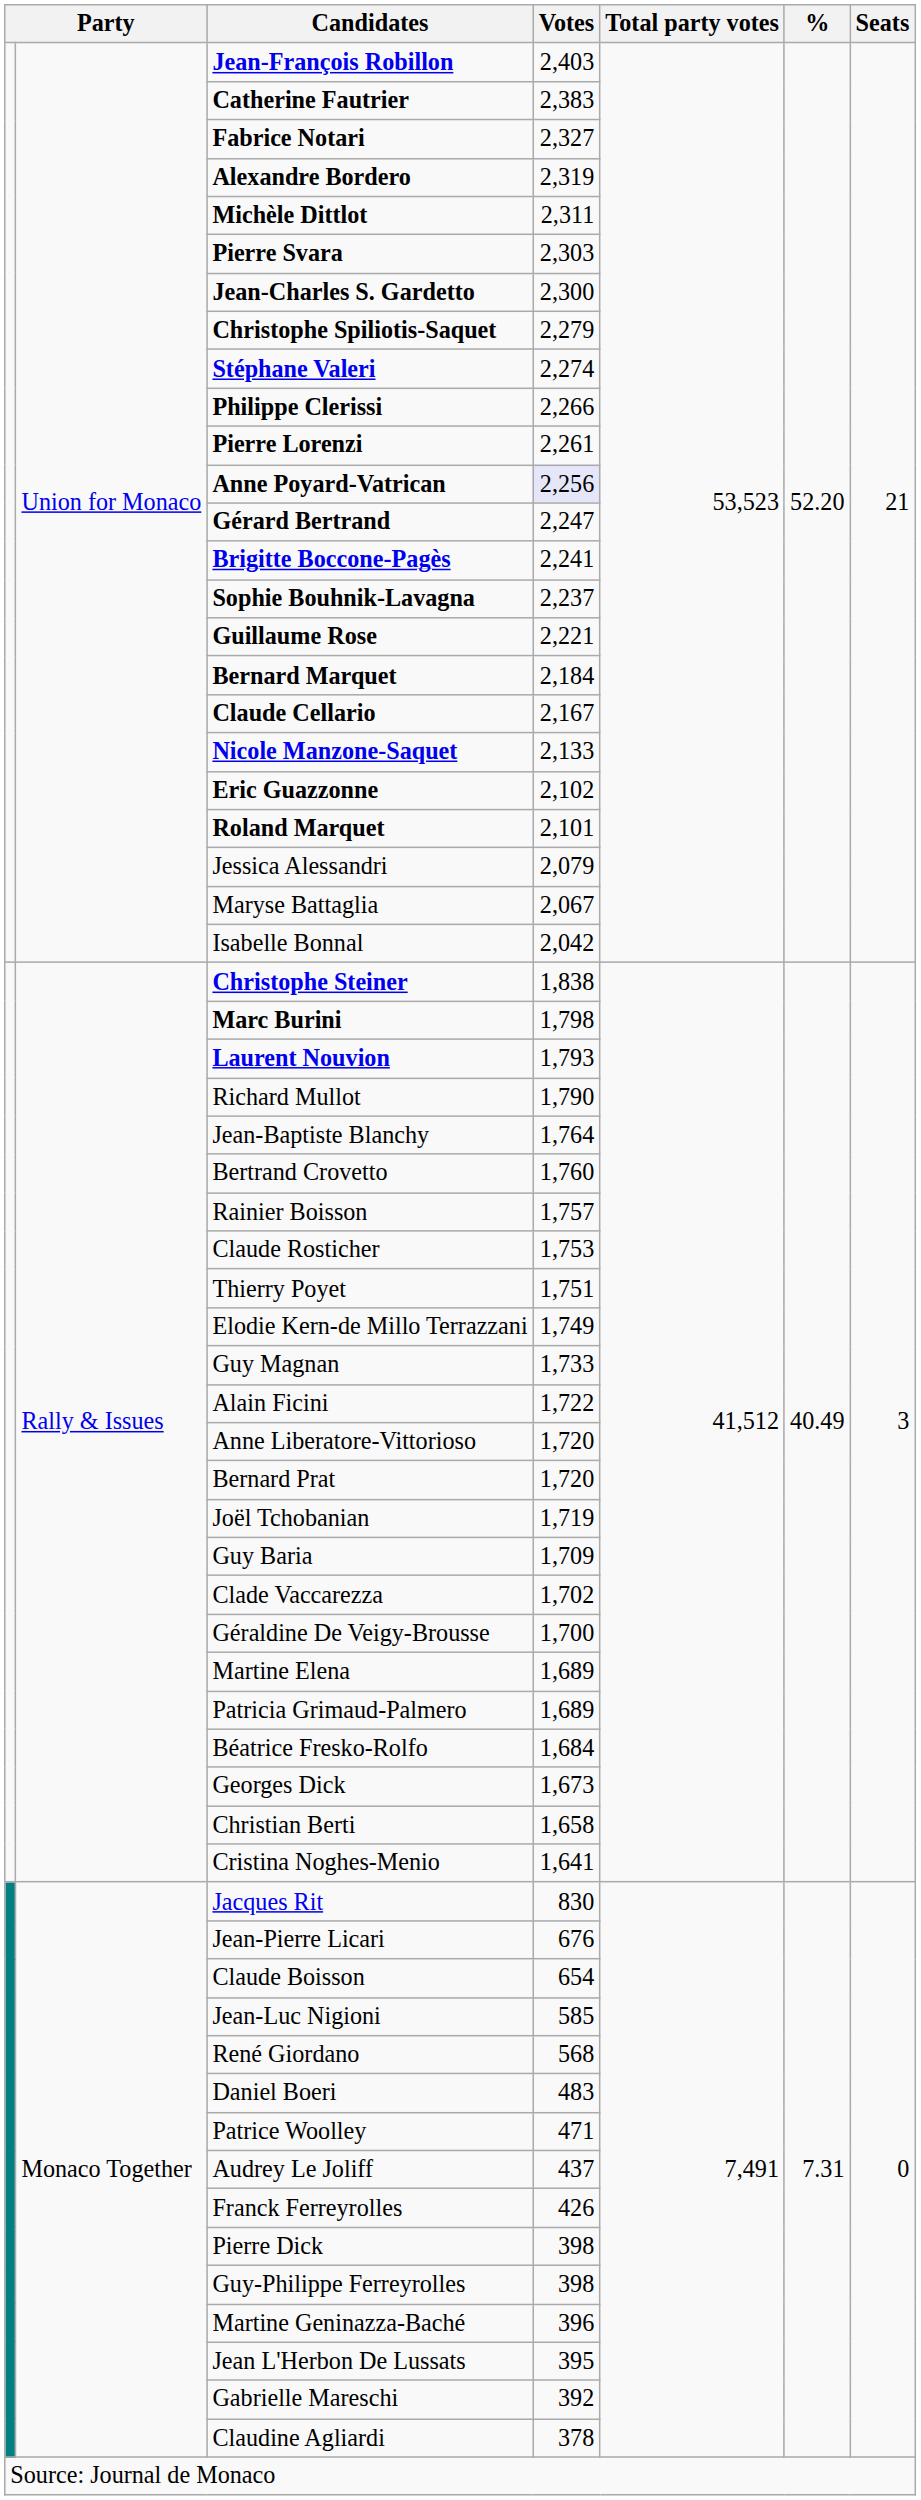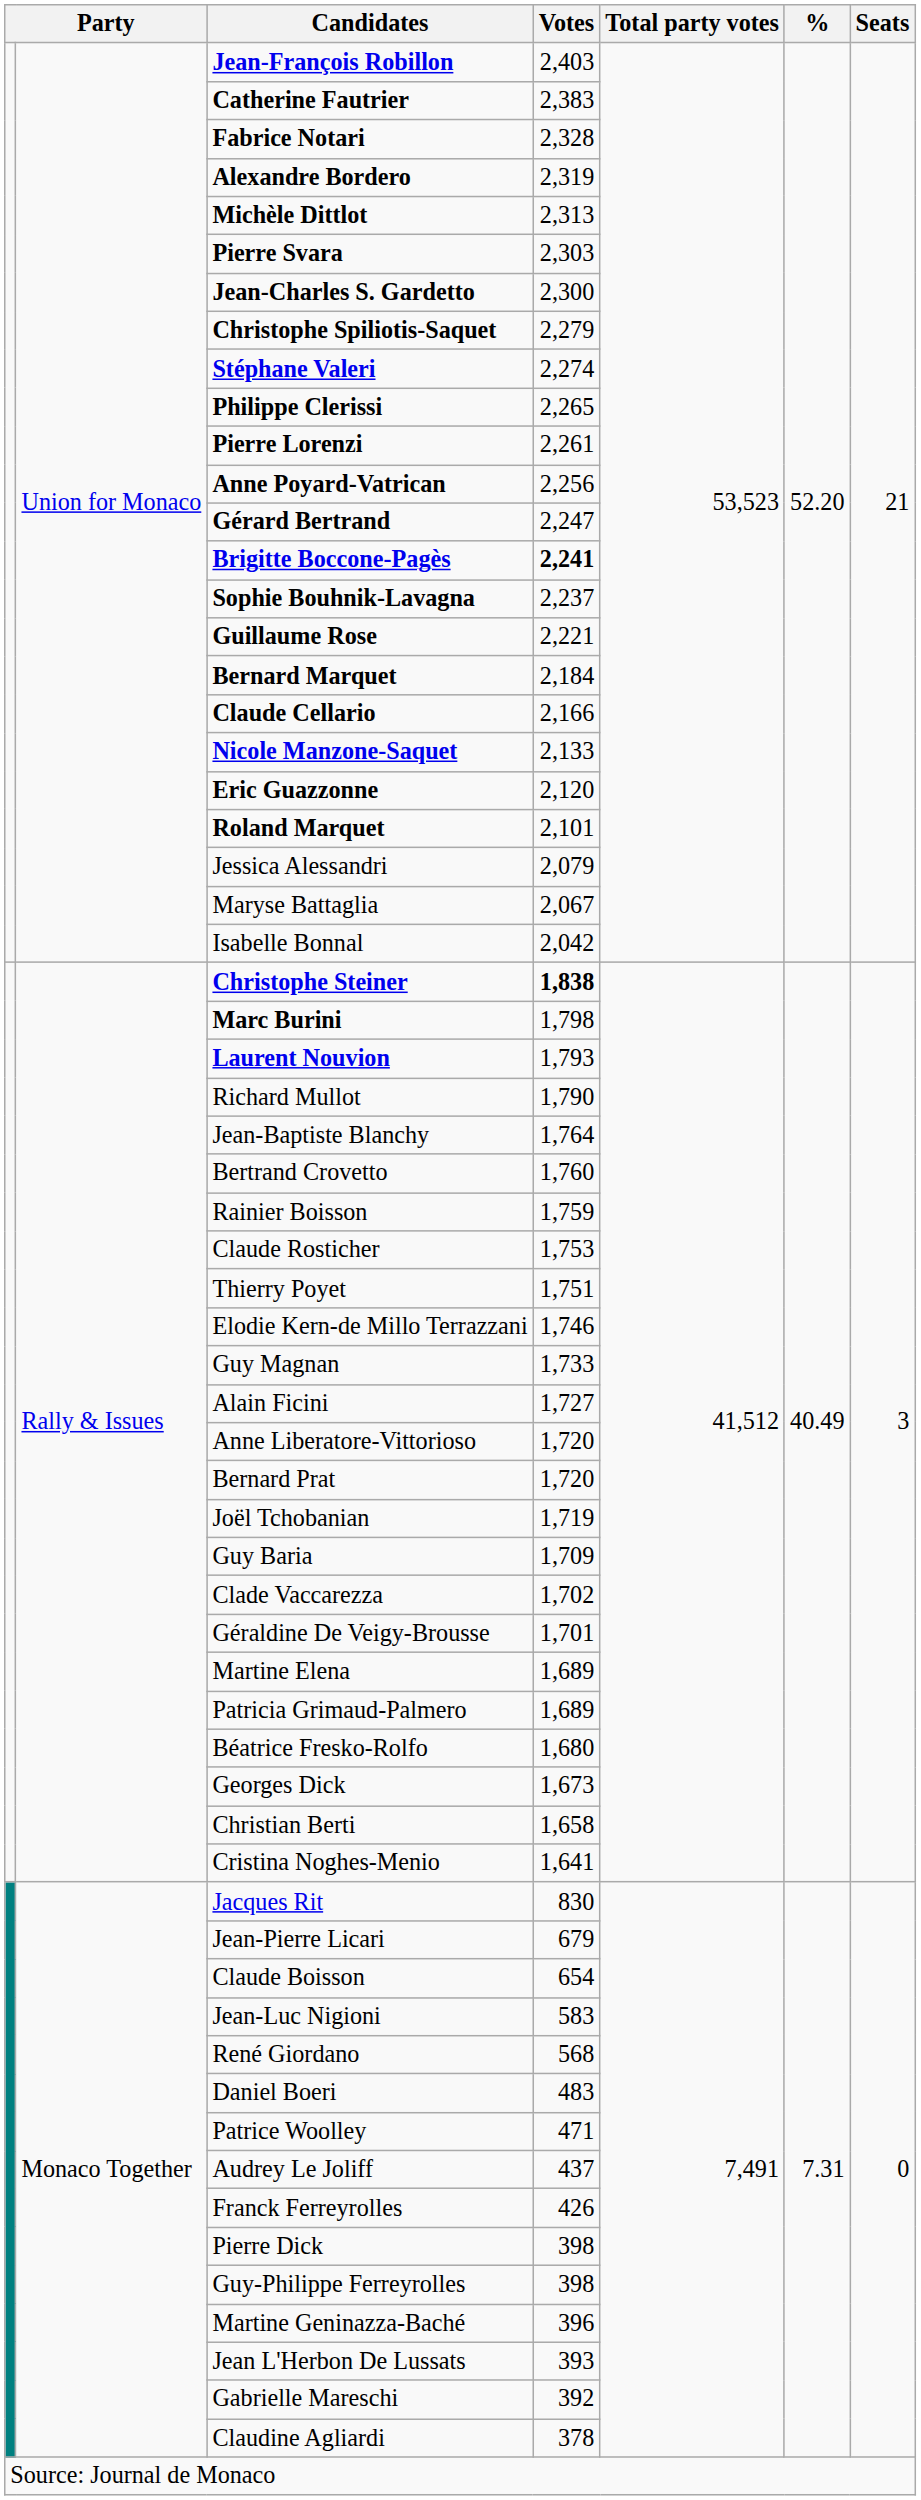(567, 138) 2,327 -> (567, 138) 2,328
(567, 215) 2,311 -> (567, 215) 2,313
(567, 406) 2,266 -> (567, 406) 2,265
(567, 483) lavender background -> (567, 483) no background
(567, 560) normal -> (567, 560) bold
(567, 713) 2,167 -> (567, 713) 2,166
(567, 789) 2,102 -> (567, 789) 2,120
(567, 981) normal -> (567, 981) bold
(567, 1211) 1,757 -> (567, 1211) 1,759
(567, 1326) 1,749 -> (567, 1326) 1,746
(567, 1403) 1,722 -> (567, 1403) 1,727
(567, 1632) 1,700 -> (567, 1632) 1,701
(567, 1747) 1,684 -> (567, 1747) 1,680
(576, 1939) 676 -> (576, 1939) 679
(576, 2016) 585 -> (576, 2016) 583
(576, 2360) 395 -> (576, 2360) 393
